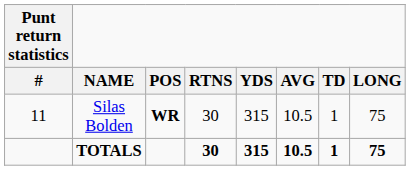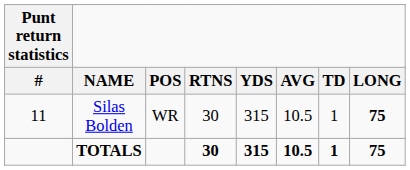(165, 116) bold -> (165, 116) normal
(377, 116) normal -> (377, 116) bold
